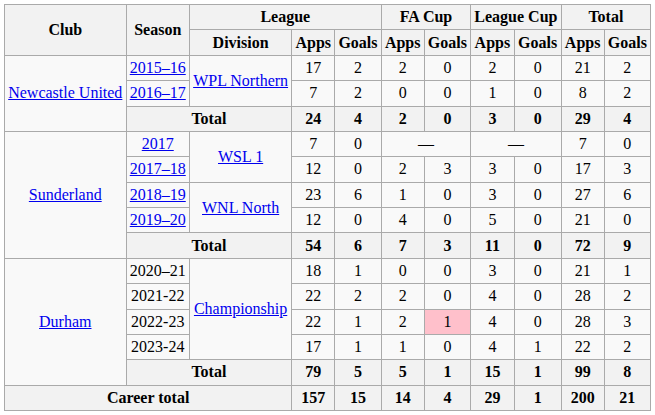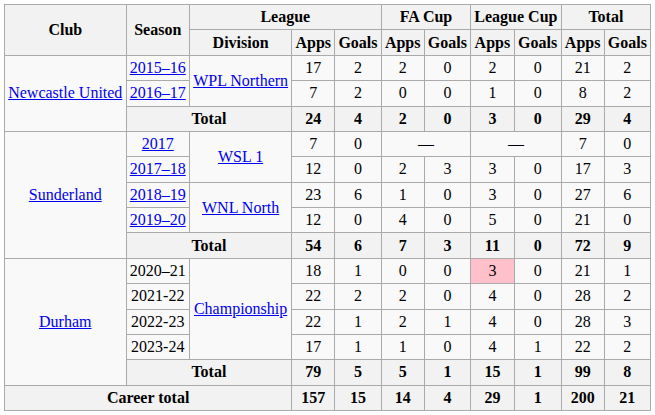(492, 270) no background -> (492, 270) pink background
(447, 321) pink background -> (447, 321) no background
